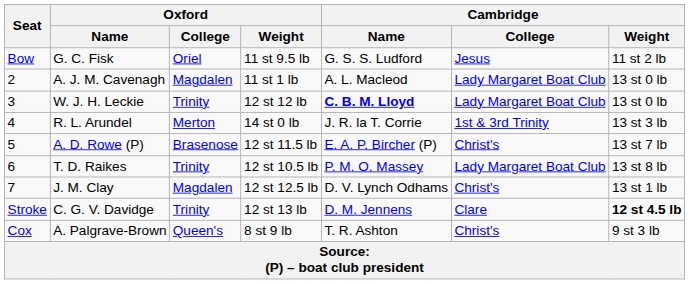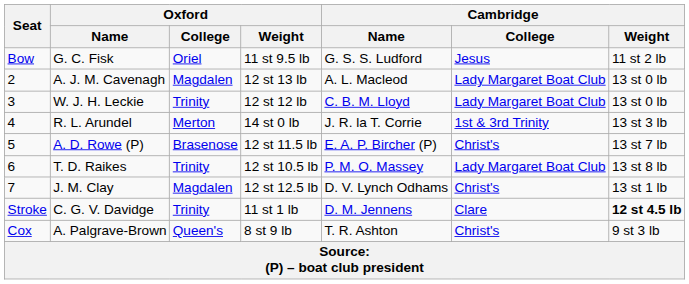(271, 79) 11 st 1 lb -> (275, 79) 12 st 13 lb
(369, 101) bold -> (367, 101) normal
(275, 209) 12 st 13 lb -> (271, 209) 11 st 1 lb
